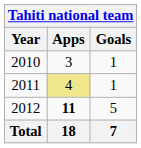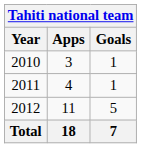(69, 85) khaki background -> (69, 85) no background
(69, 108) bold -> (69, 108) normal
